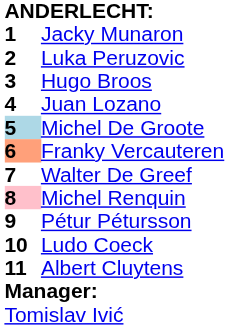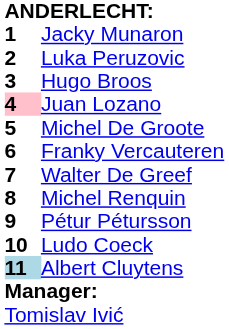(10, 104) no background -> (10, 104) pink background
(10, 127) lightblue background -> (10, 127) no background
(10, 151) lightsalmon background -> (10, 151) no background
(10, 198) pink background -> (10, 198) no background
(15, 268) no background -> (15, 268) lightblue background
